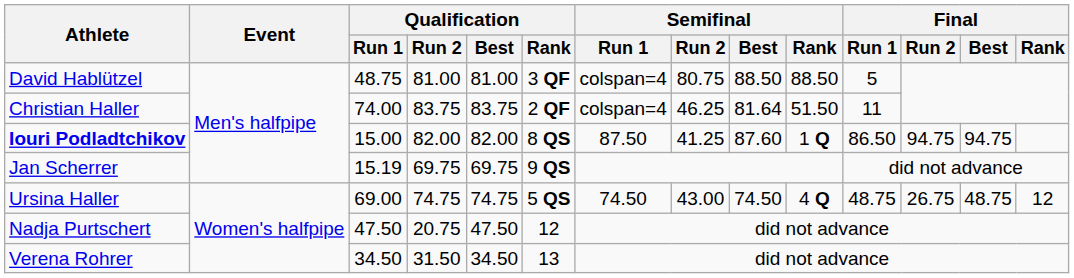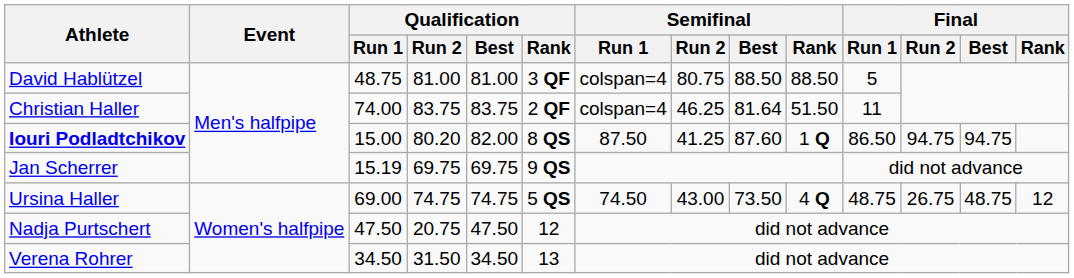(437, 138) 82.00 -> (437, 138) 80.20
(758, 199) 74.50 -> (758, 199) 73.50
